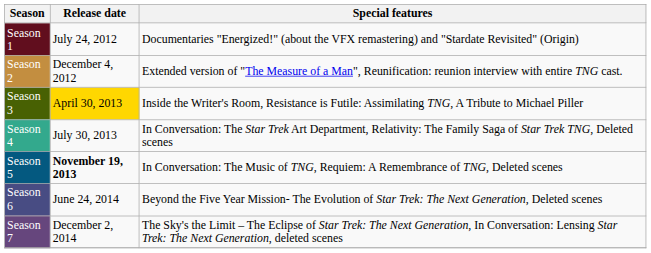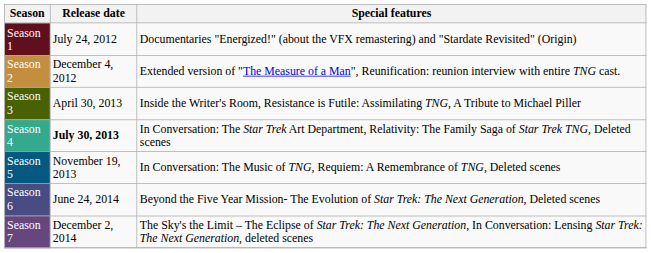(87, 103) gold background -> (87, 103) no background
(85, 135) normal -> (86, 135) bold
(88, 167) bold -> (87, 167) normal
